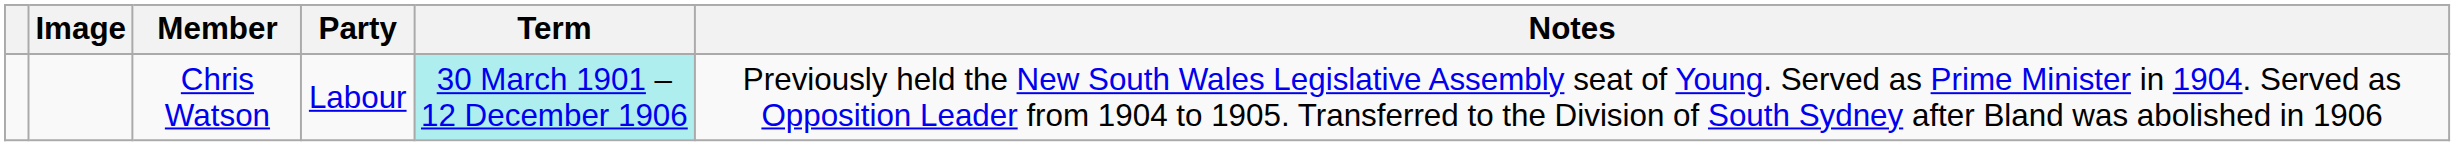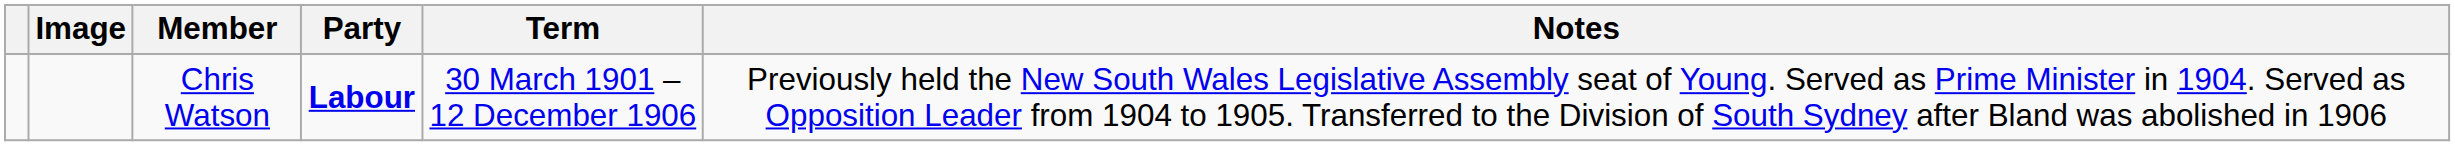(358, 96) normal -> (362, 96) bold
(554, 96) paleturquoise background -> (563, 96) no background
